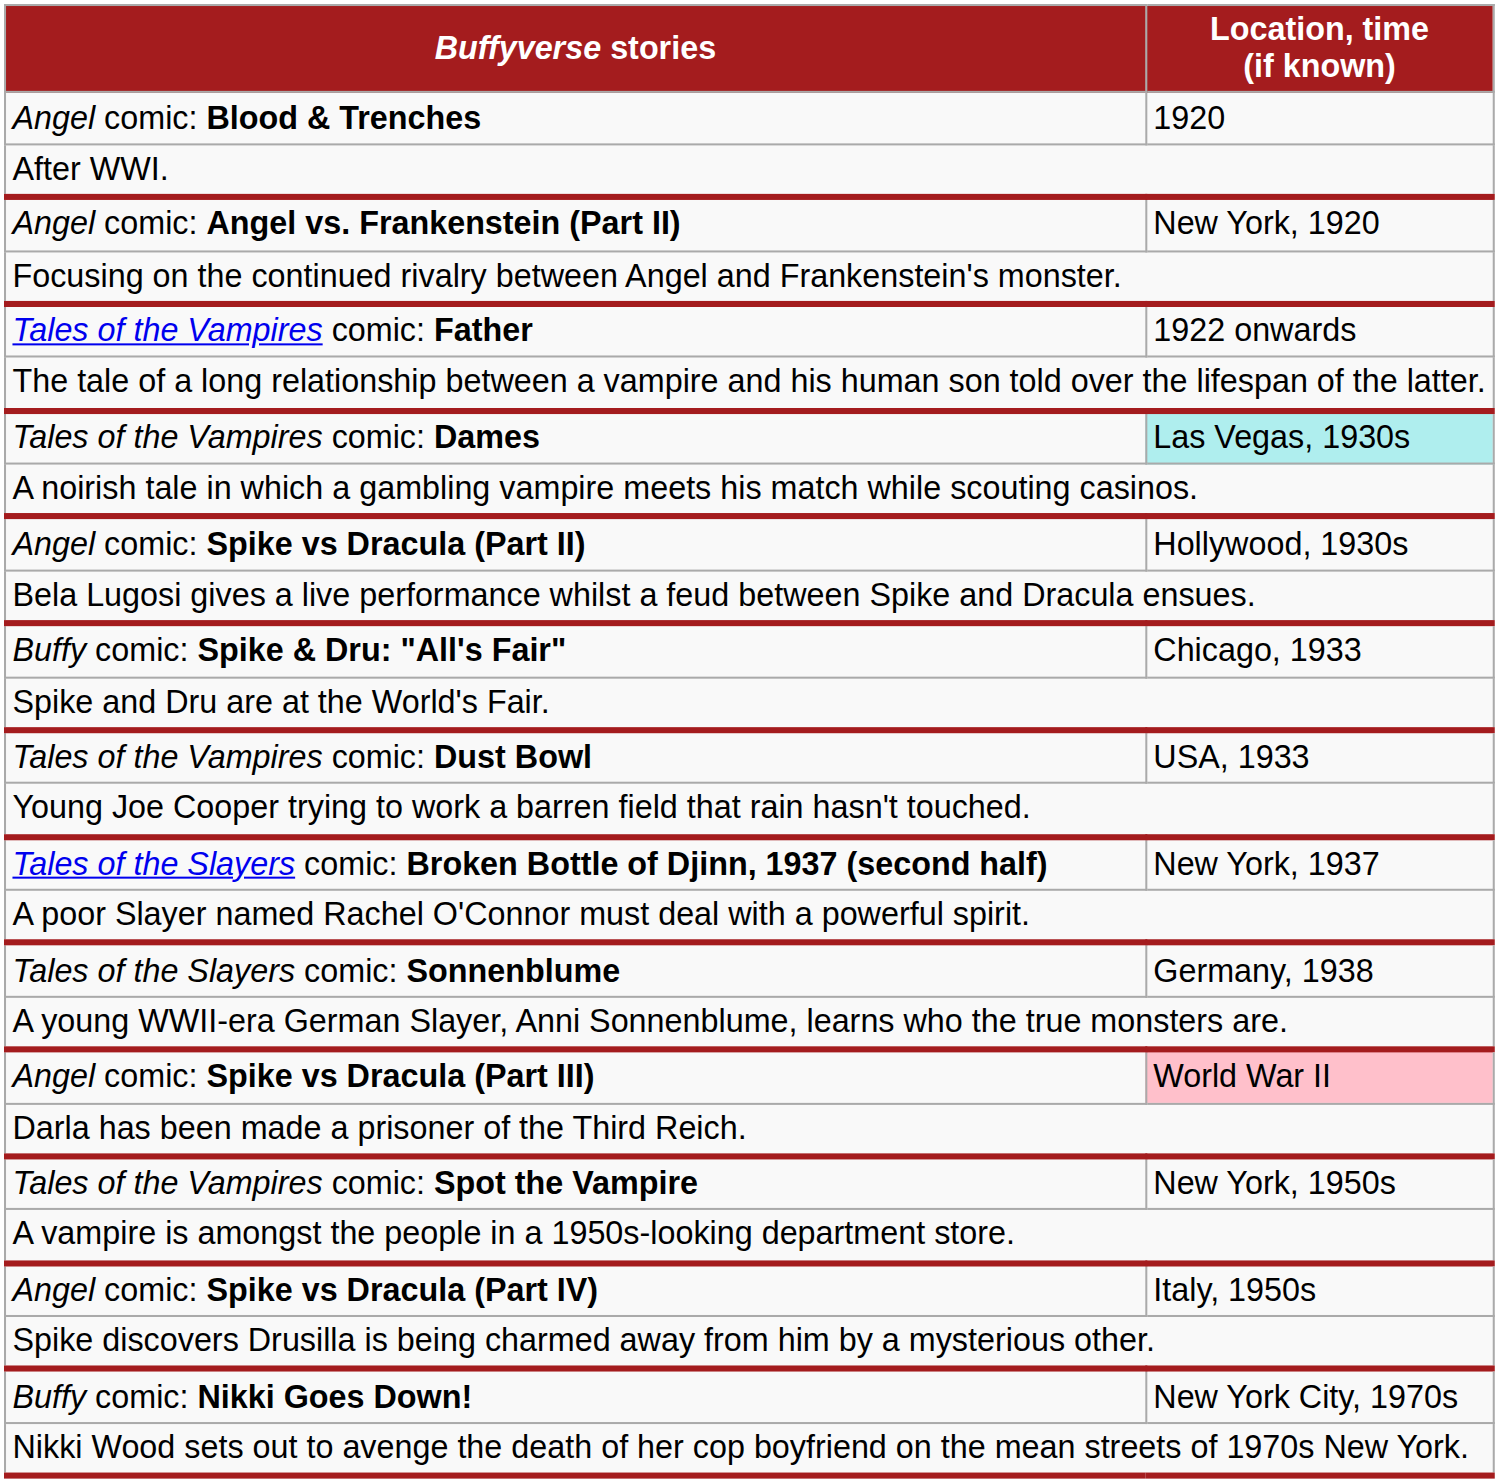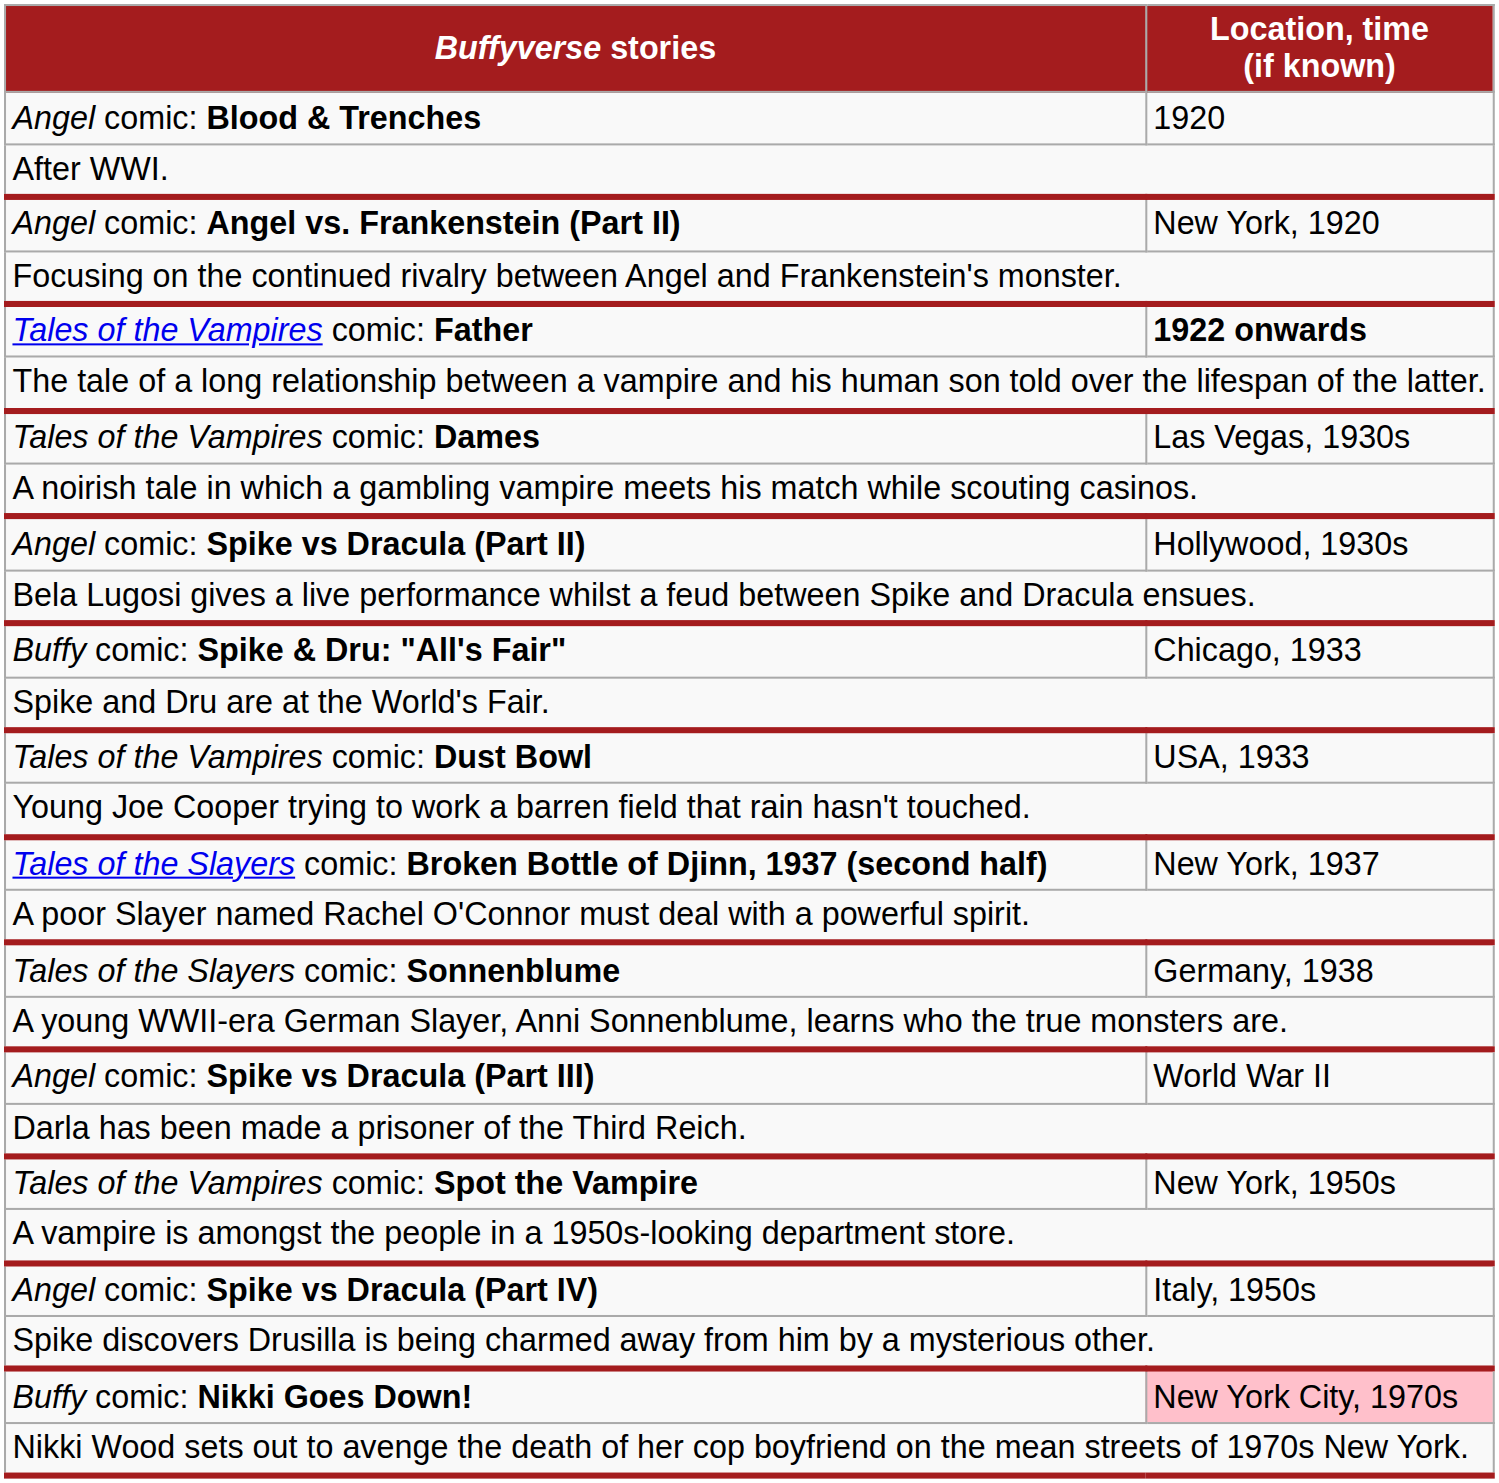(1255, 330) normal -> (1260, 330) bold
(1282, 437) paleturquoise background -> (1282, 437) no background
(1242, 1076) pink background -> (1242, 1076) no background
(1306, 1396) no background -> (1306, 1396) pink background
